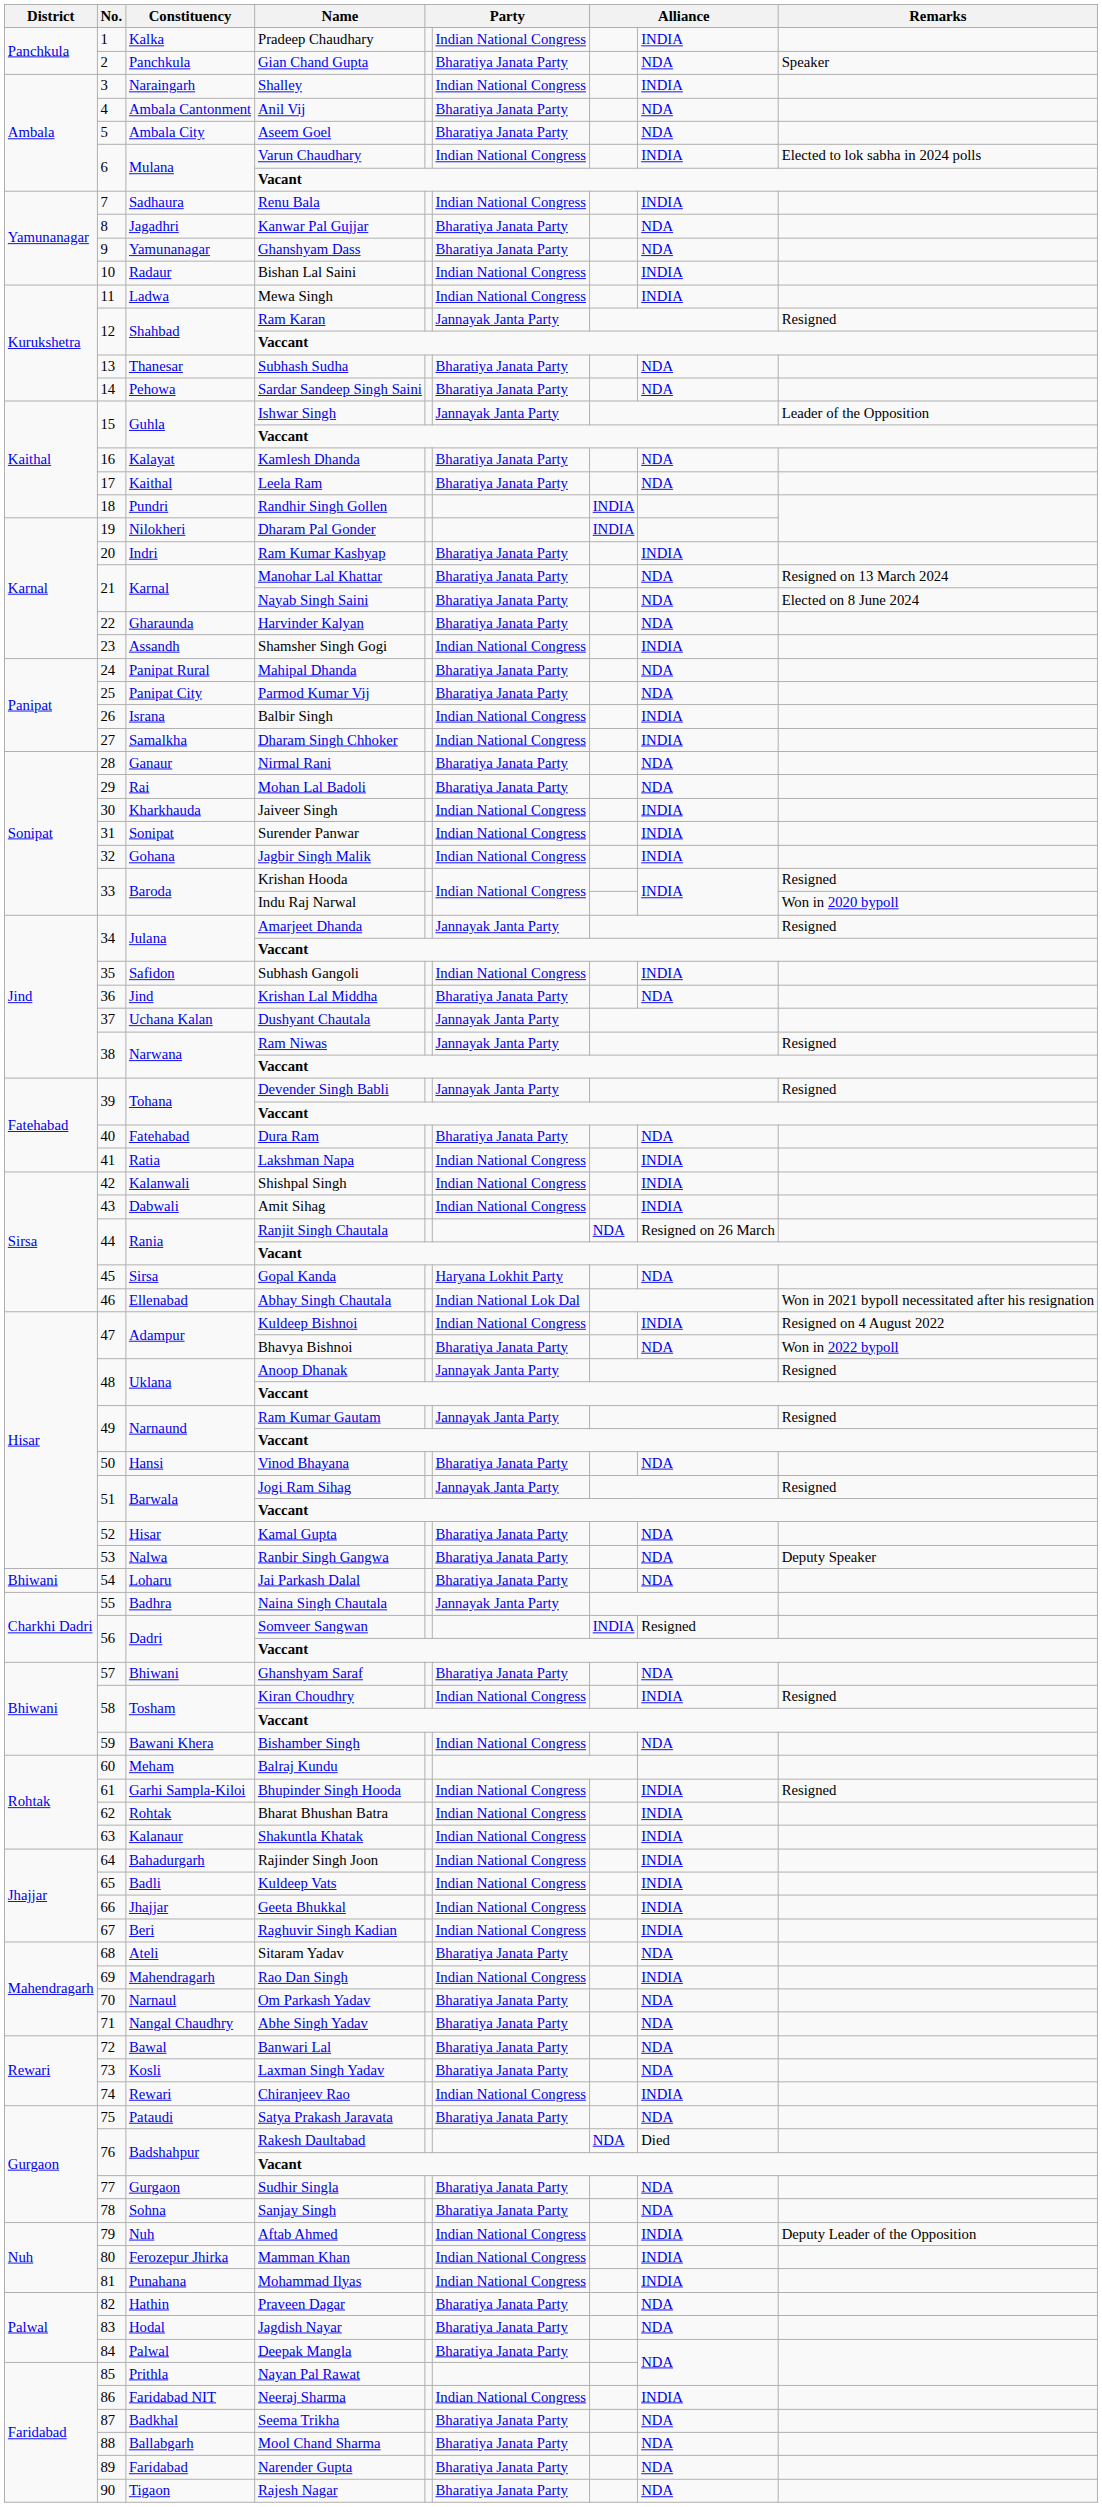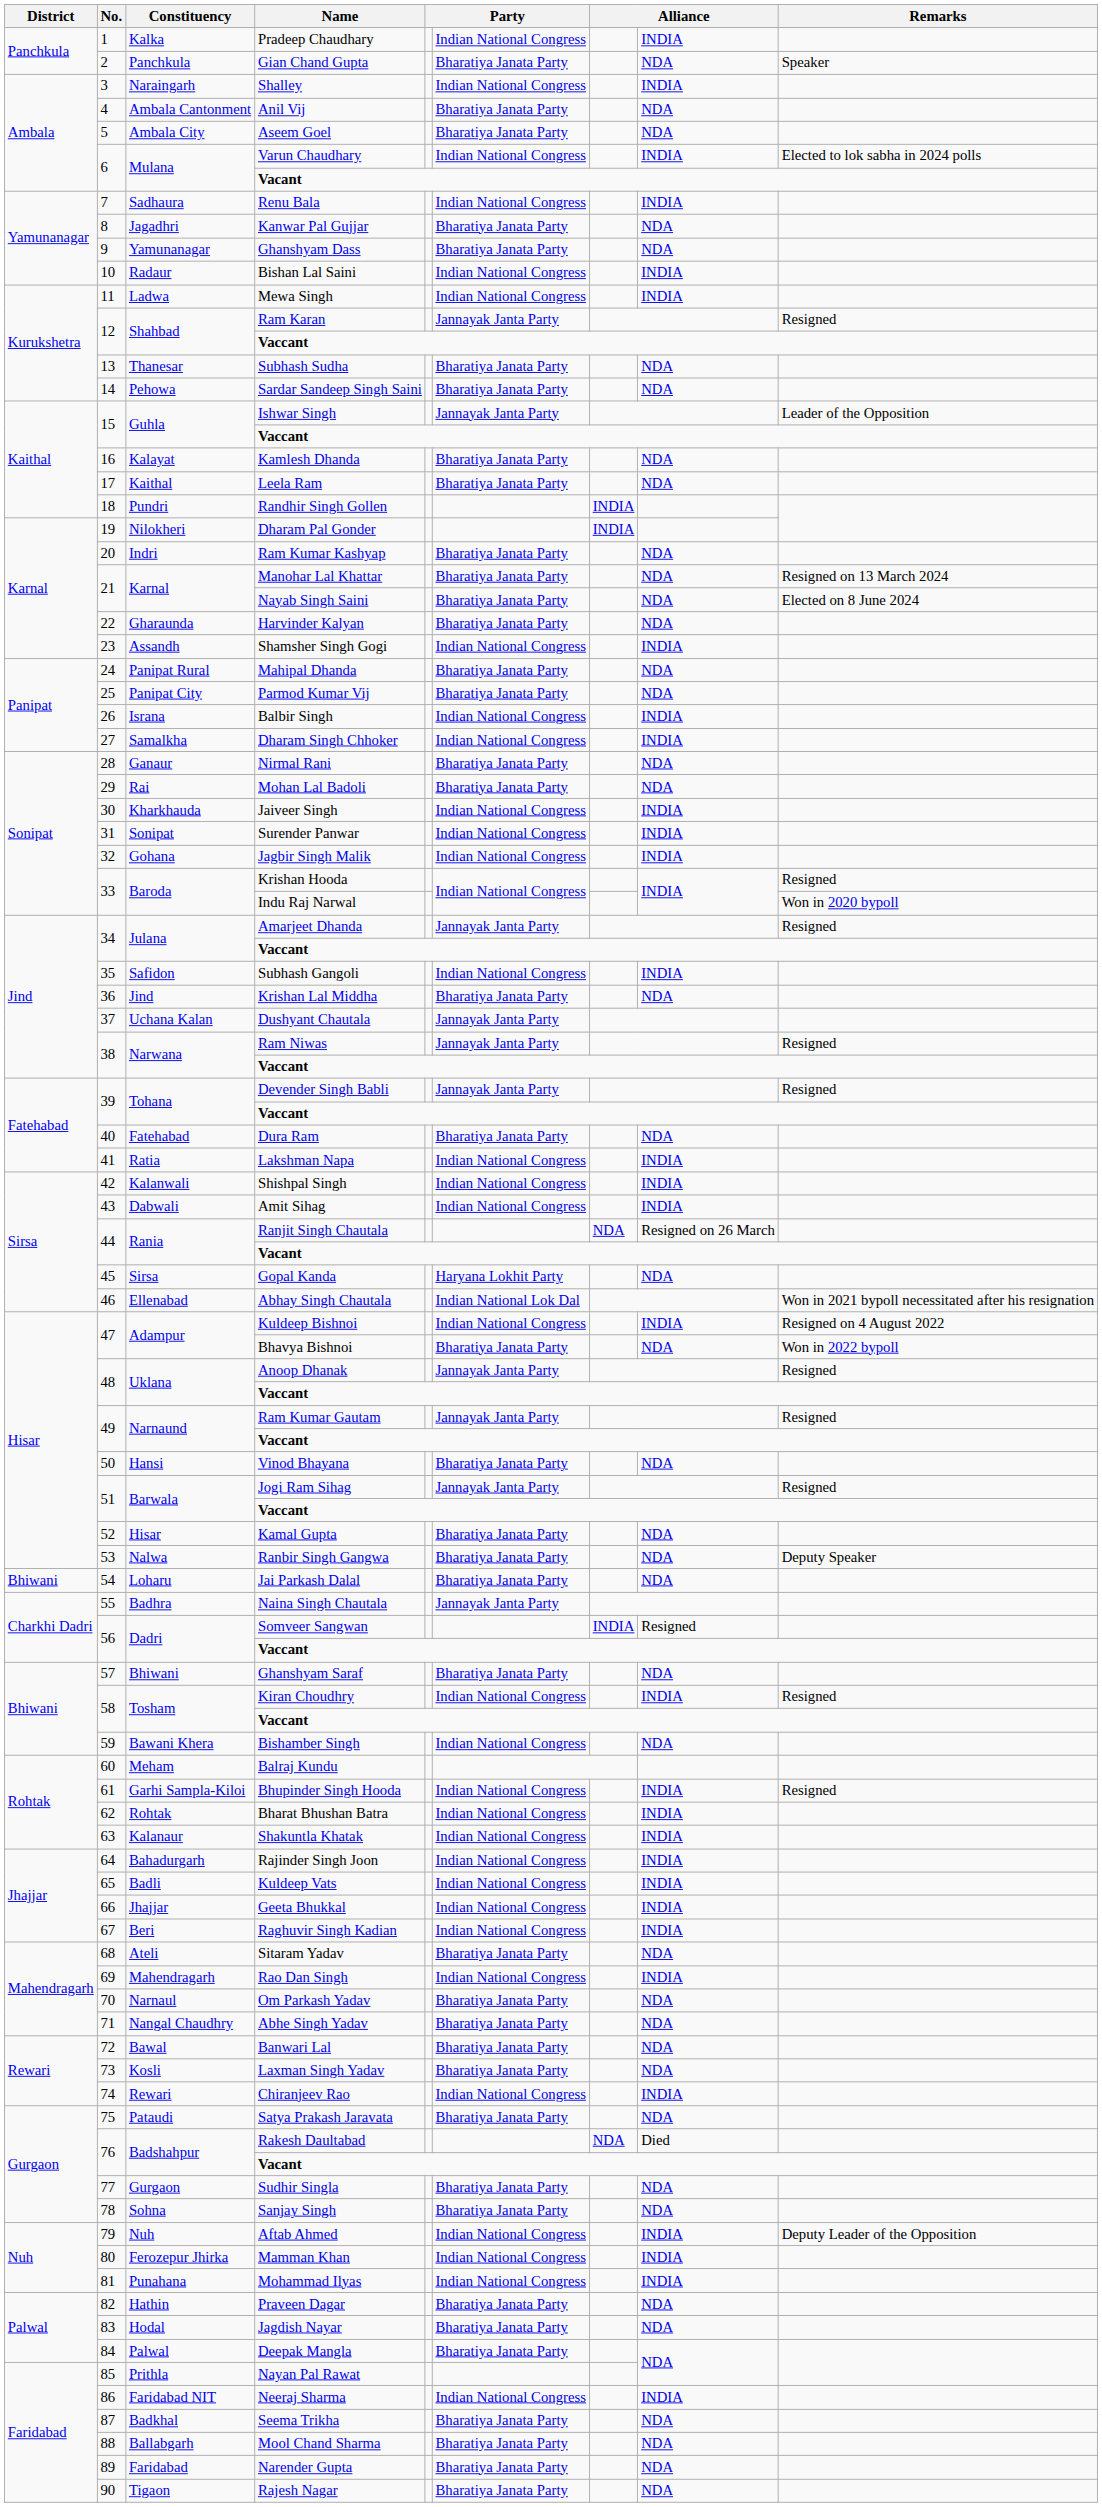(662, 553) INDIA -> (657, 553) NDA
